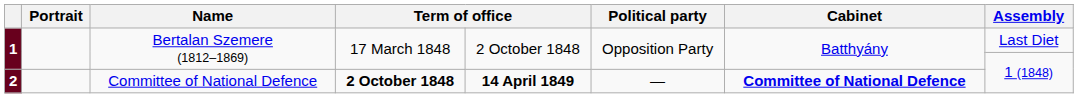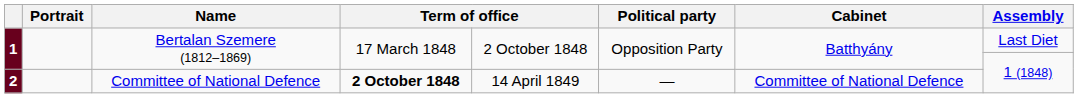(528, 81) bold -> (535, 81) normal
(854, 81) bold -> (859, 81) normal
